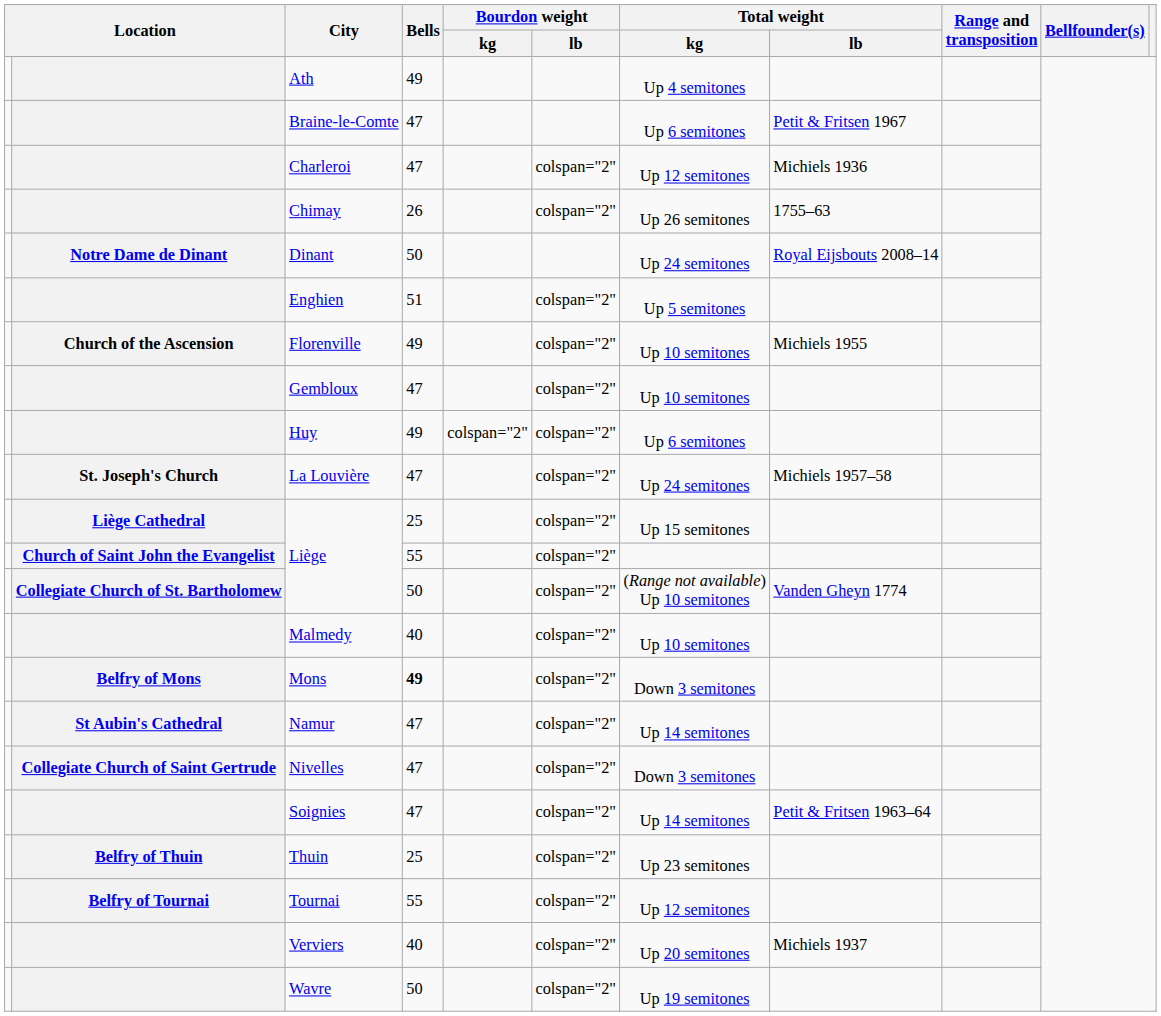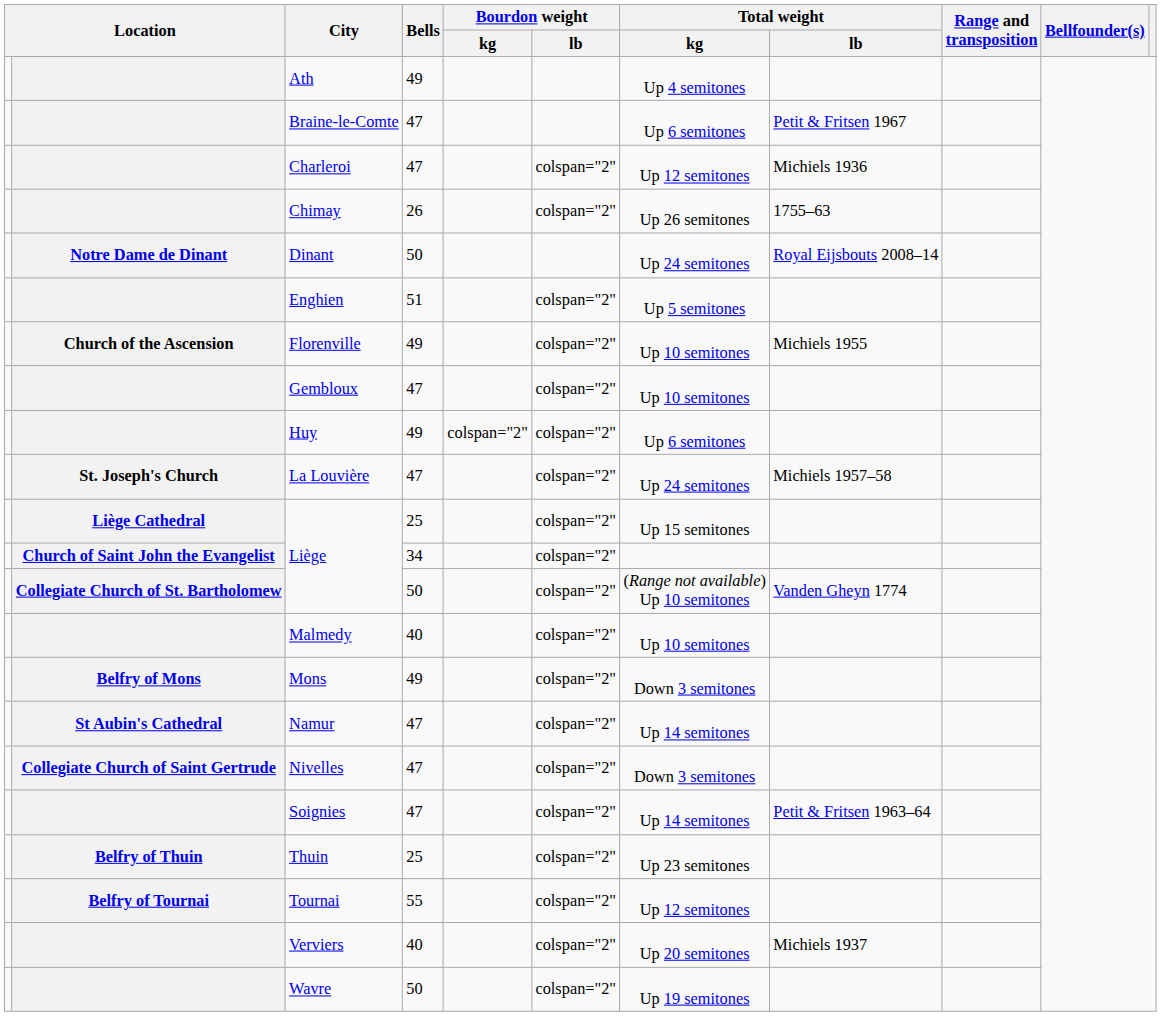(414, 555) 55 -> (414, 555) 34
(414, 679) bold -> (414, 679) normal
